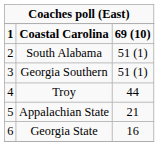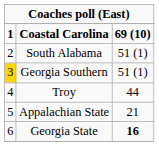(10, 72) no background -> (10, 72) gold background
(133, 131) normal -> (133, 131) bold
